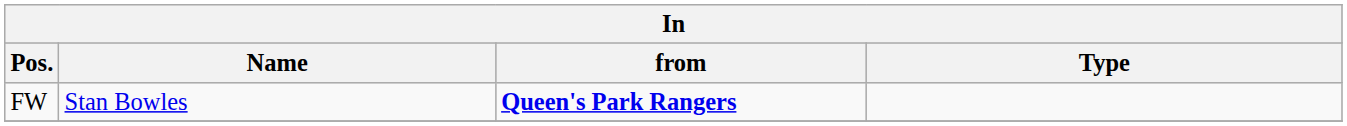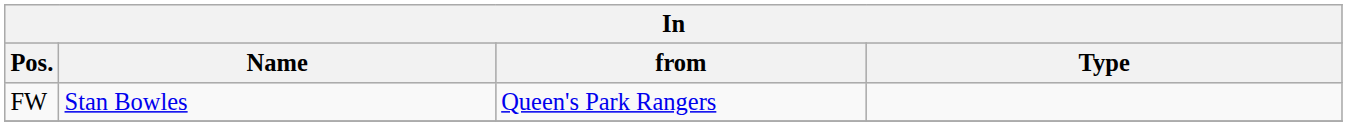(619, 101) bold -> (609, 101) normal
